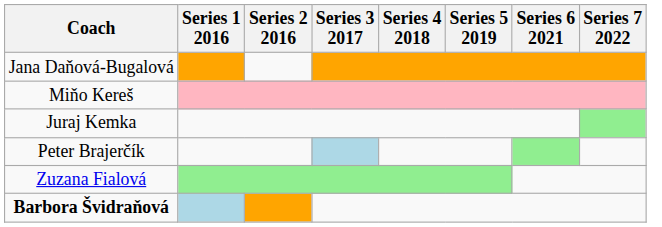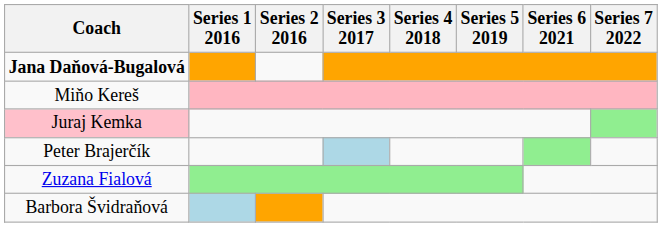(91, 66) normal -> (97, 66) bold
(91, 123) no background -> (97, 123) pink background
(91, 207) bold -> (97, 207) normal
